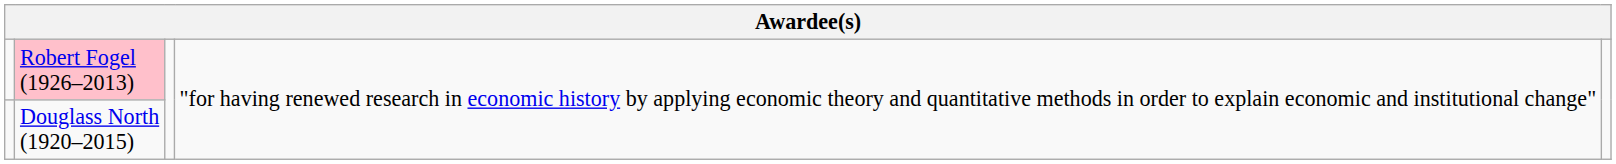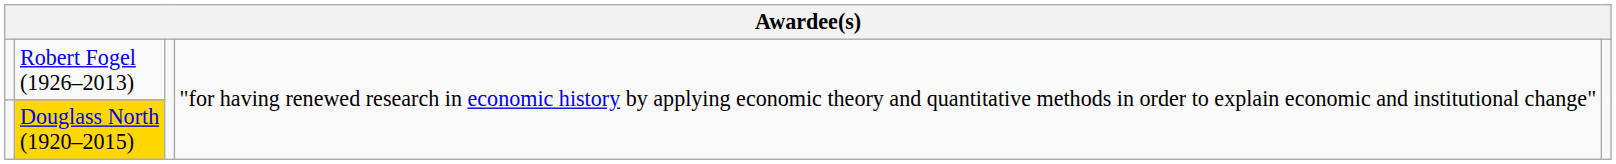(78, 69) pink background -> (78, 69) no background
(90, 129) no background -> (90, 129) gold background
